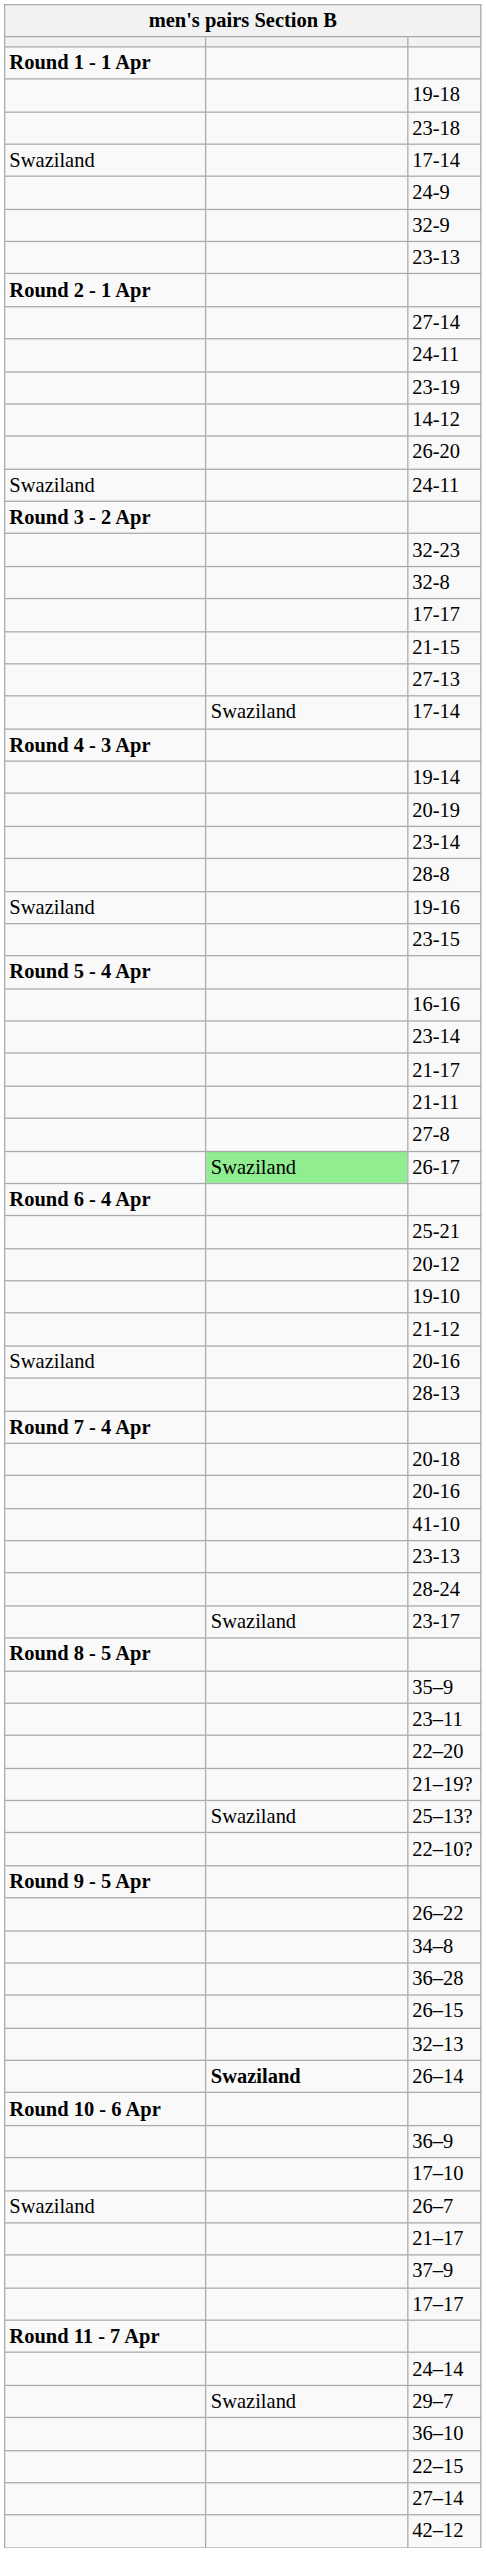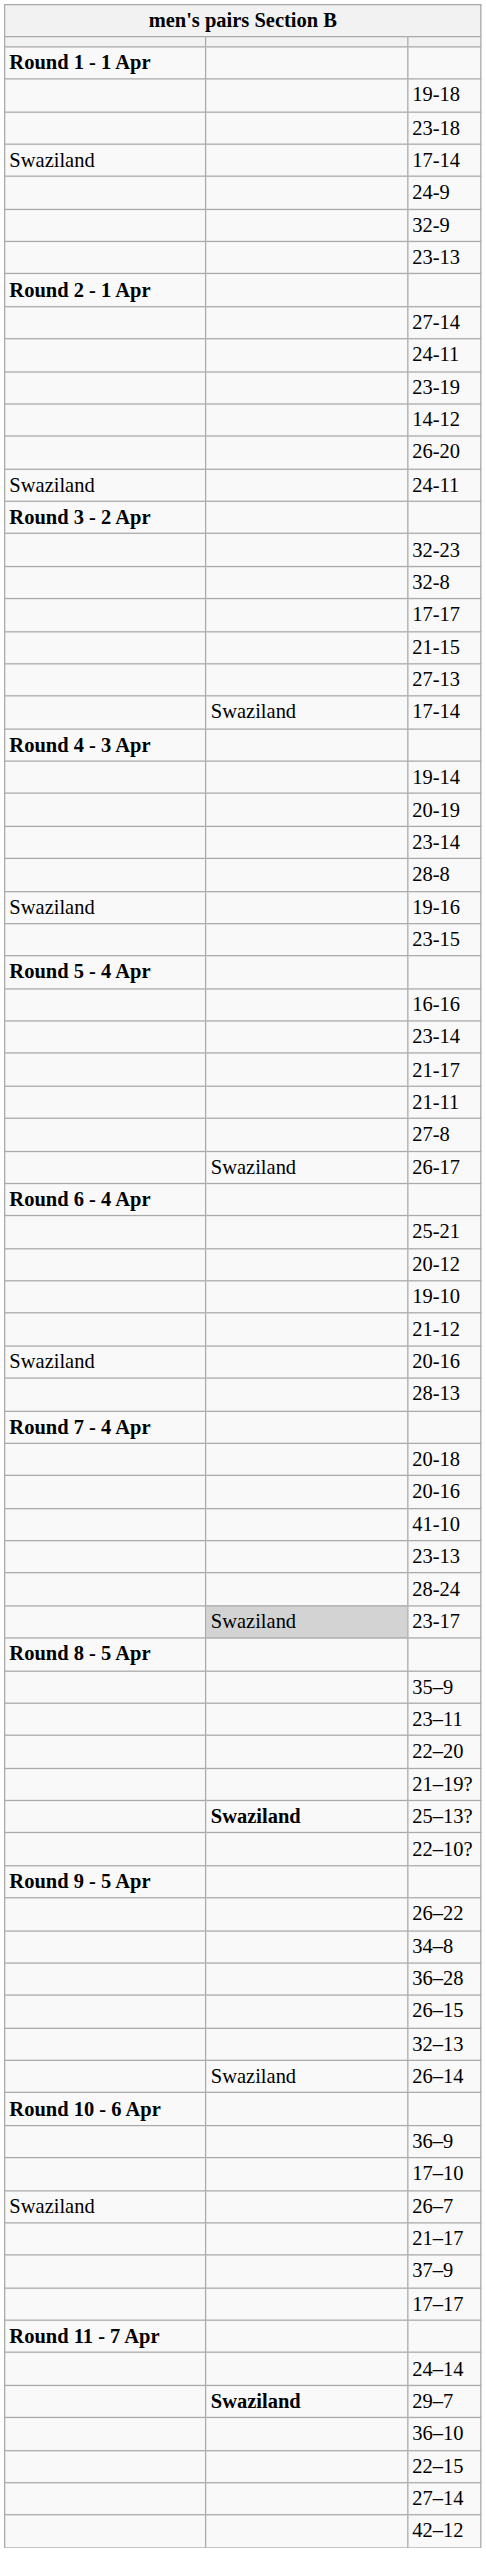(253, 1166) lightgreen background -> (253, 1166) no background
(253, 1621) no background -> (253, 1621) lightgrey background
(253, 1816) normal -> (256, 1816) bold
(256, 2076) bold -> (253, 2076) normal
(253, 2401) normal -> (256, 2401) bold
